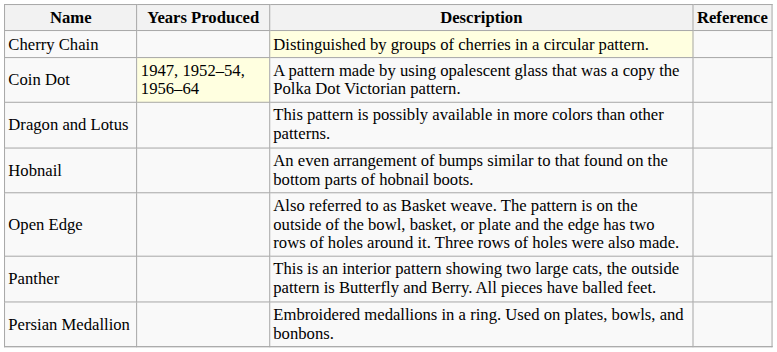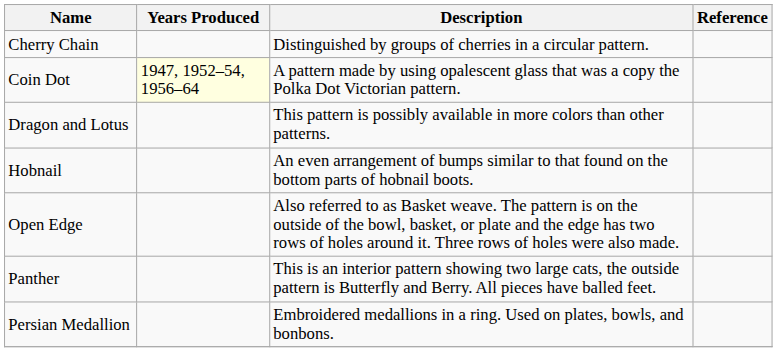(461, 44) lightyellow background -> (461, 44) no background
